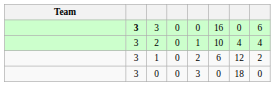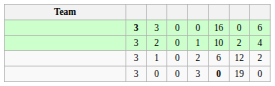(239, 43) 4 -> (239, 43) 2
(219, 74) normal -> (219, 74) bold
(239, 74) 18 -> (239, 74) 19
